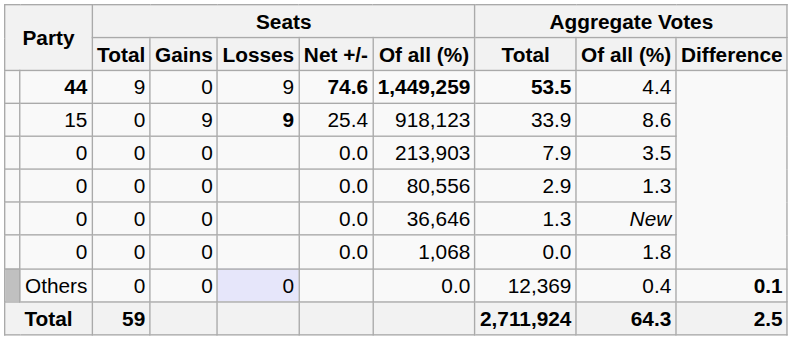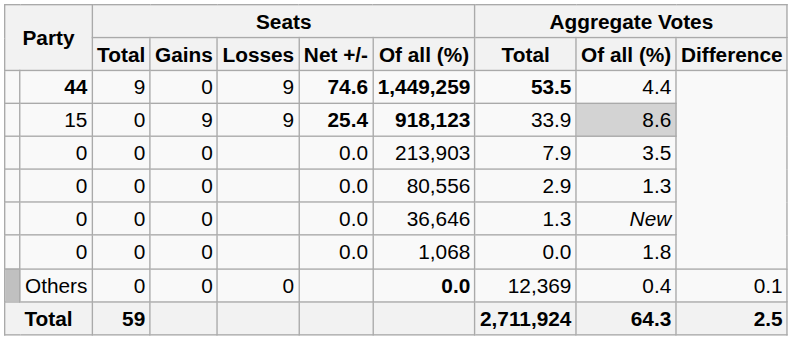(288, 120) bold -> (288, 120) normal
(348, 120) normal -> (348, 120) bold
(433, 120) normal -> (433, 120) bold
(657, 120) no background -> (657, 120) lightgrey background
(288, 285) lavender background -> (288, 285) no background
(456, 285) normal -> (456, 285) bold
(768, 285) bold -> (768, 285) normal
